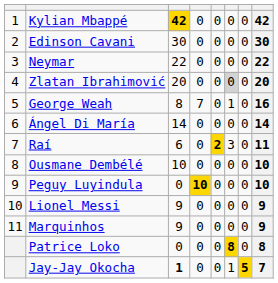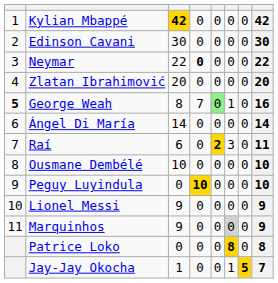(200, 62) normal -> (200, 62) bold
(231, 82) lightgrey background -> (231, 82) no background
(15, 103) normal -> (15, 103) bold
(218, 103) no background -> (218, 103) lightgreen background
(231, 226) no background -> (231, 226) lightgrey background
(179, 267) bold -> (179, 267) normal
